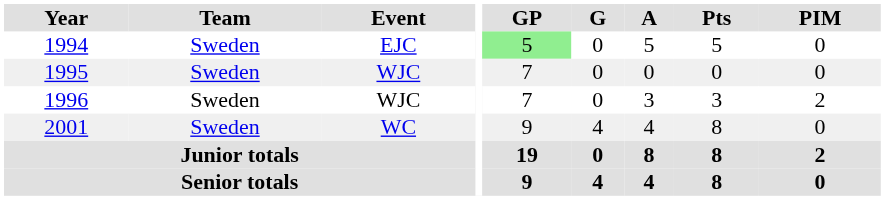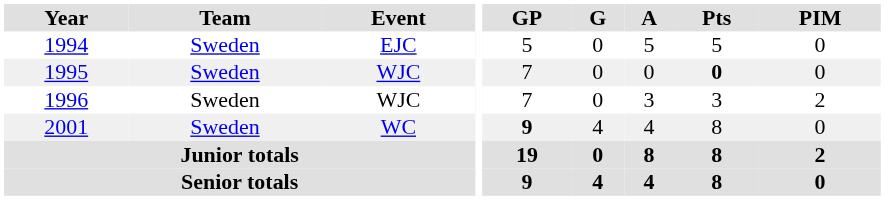(527, 44) lightgreen background -> (527, 44) no background
(717, 72) normal -> (717, 72) bold
(527, 127) normal -> (527, 127) bold
